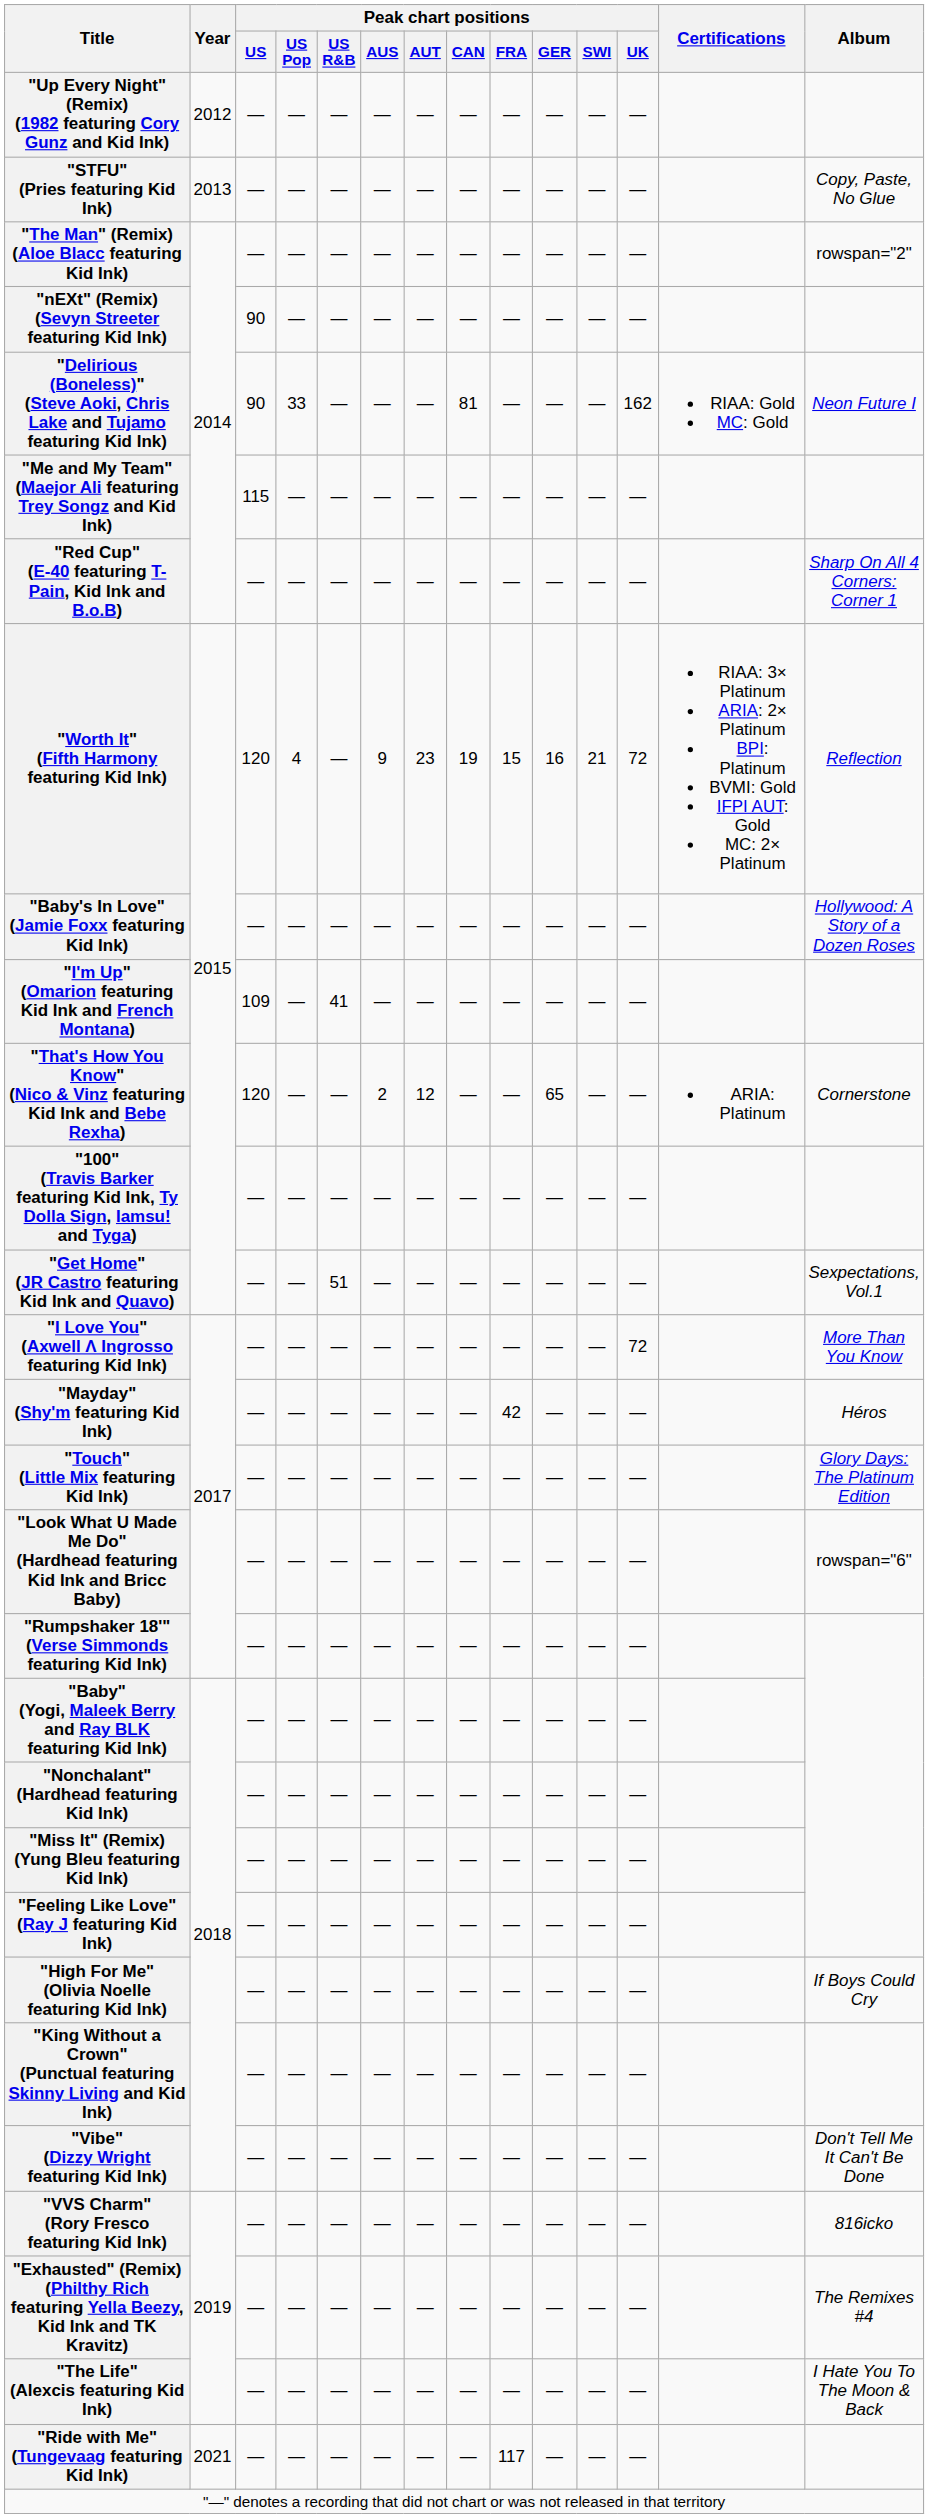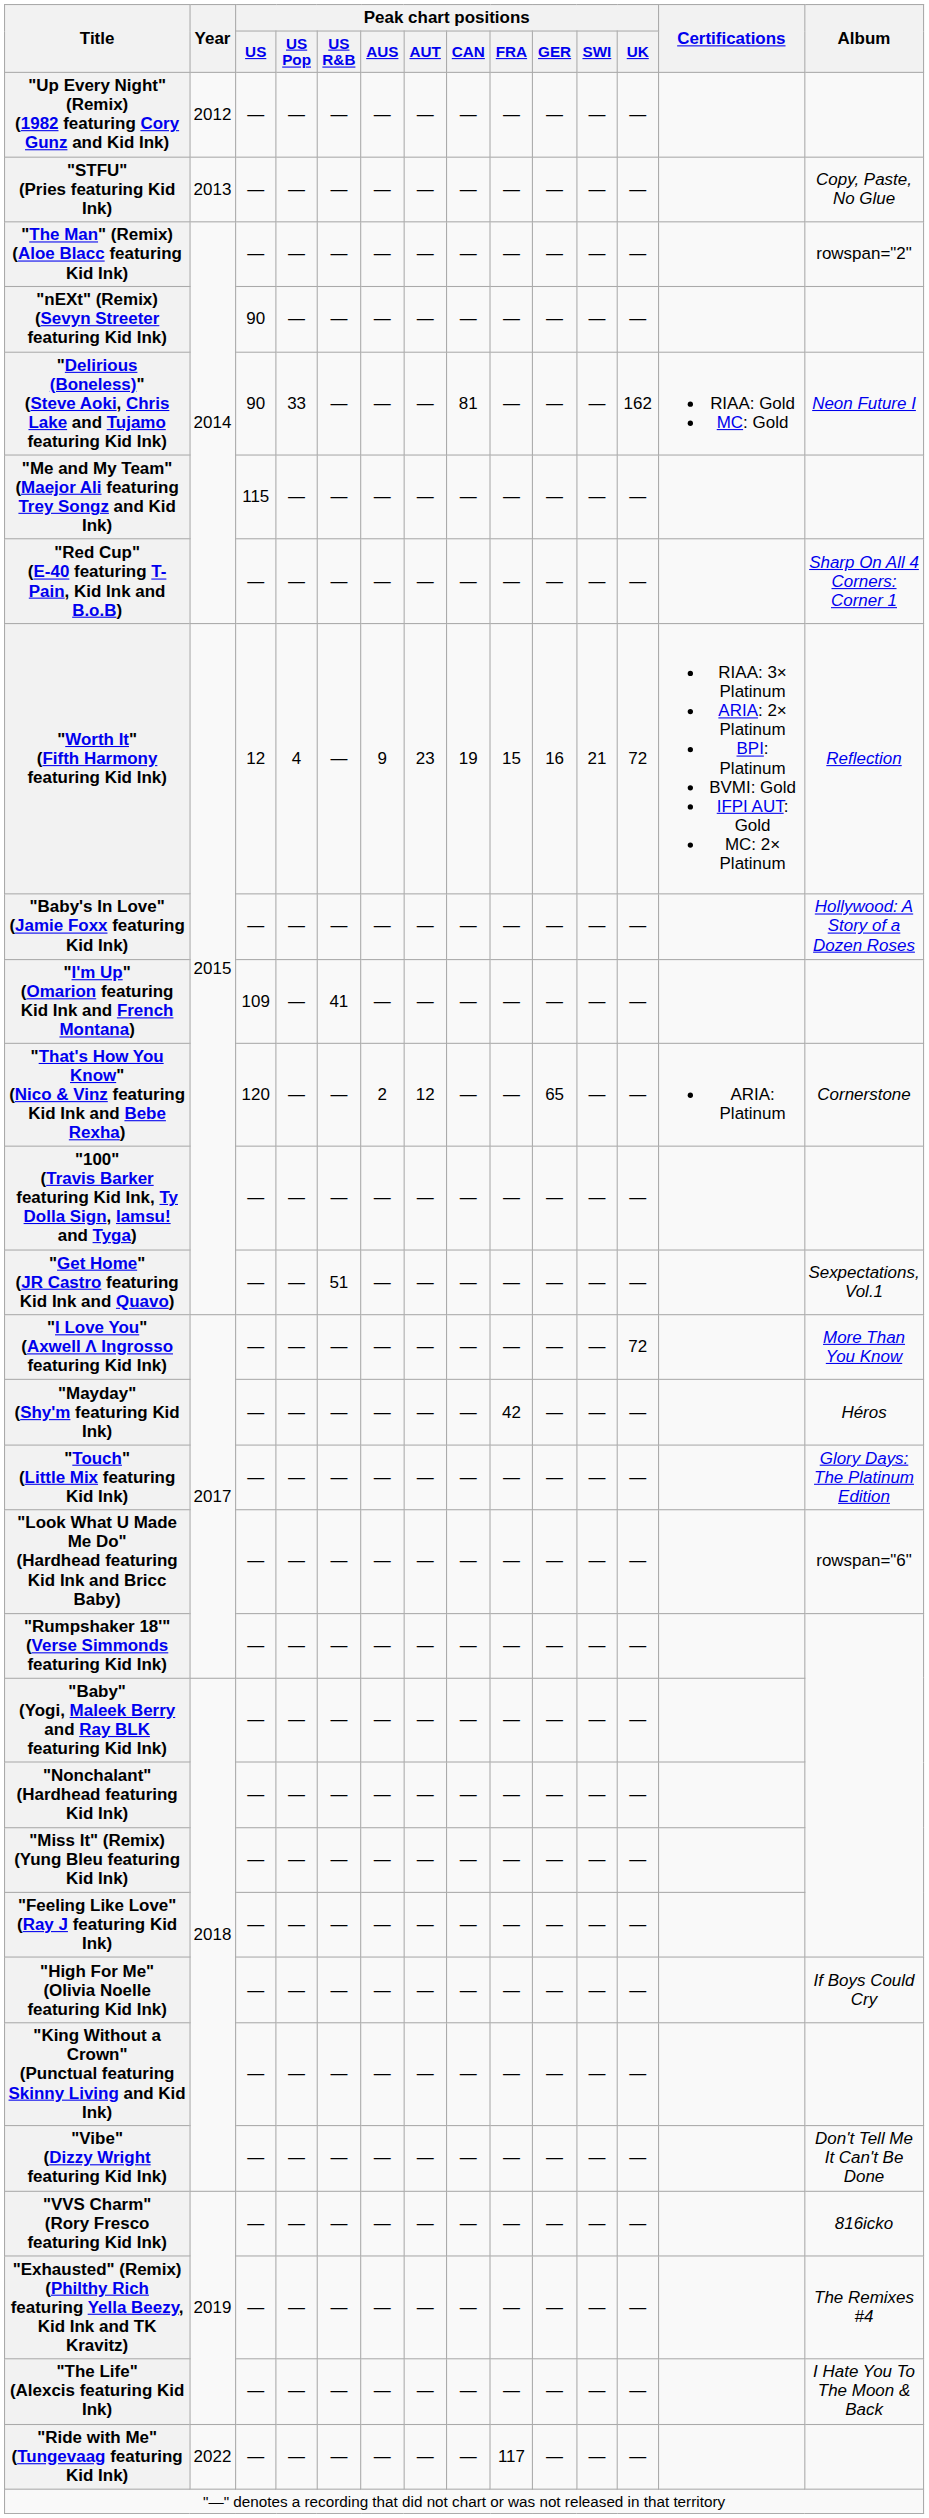(256, 758) 120 -> (256, 758) 12
(212, 2456) 2021 -> (212, 2456) 2022
